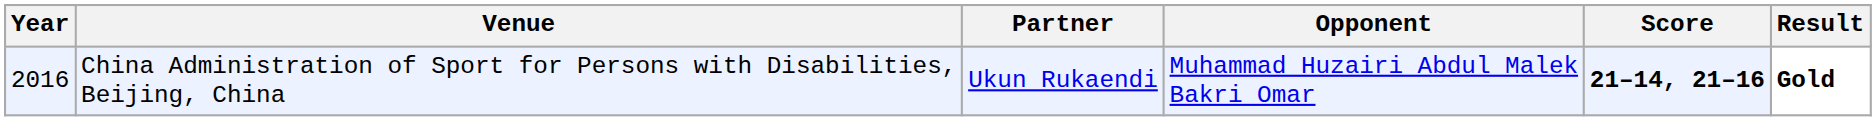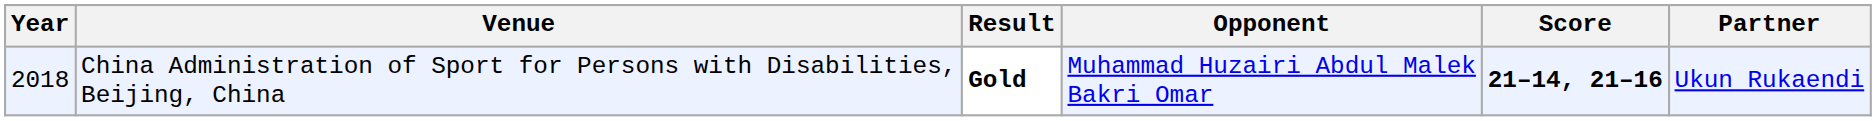columns swapped: (1063, 25) <-> (1820, 25)
(40, 81) 2016 -> (40, 81) 2018
